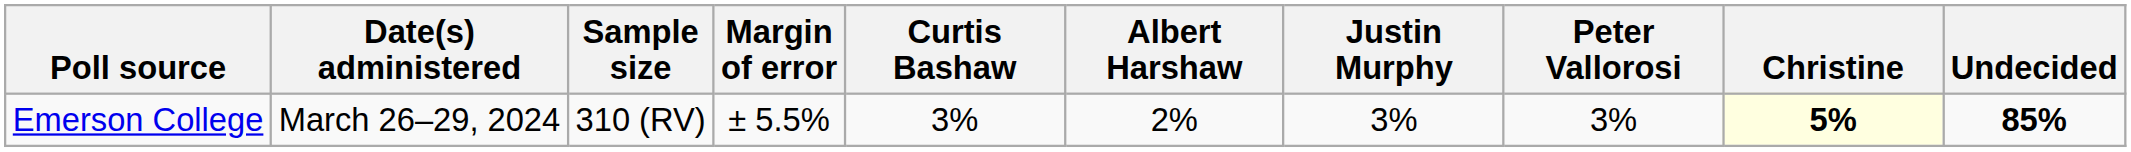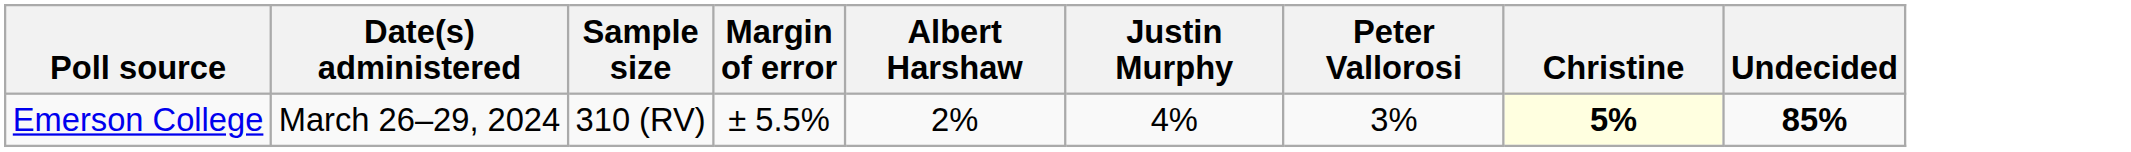- column: (955, 50)
(1394, 119) 3% -> (1174, 119) 4%
